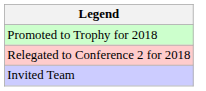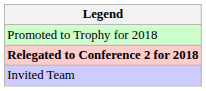(99, 55) normal -> (103, 55) bold
